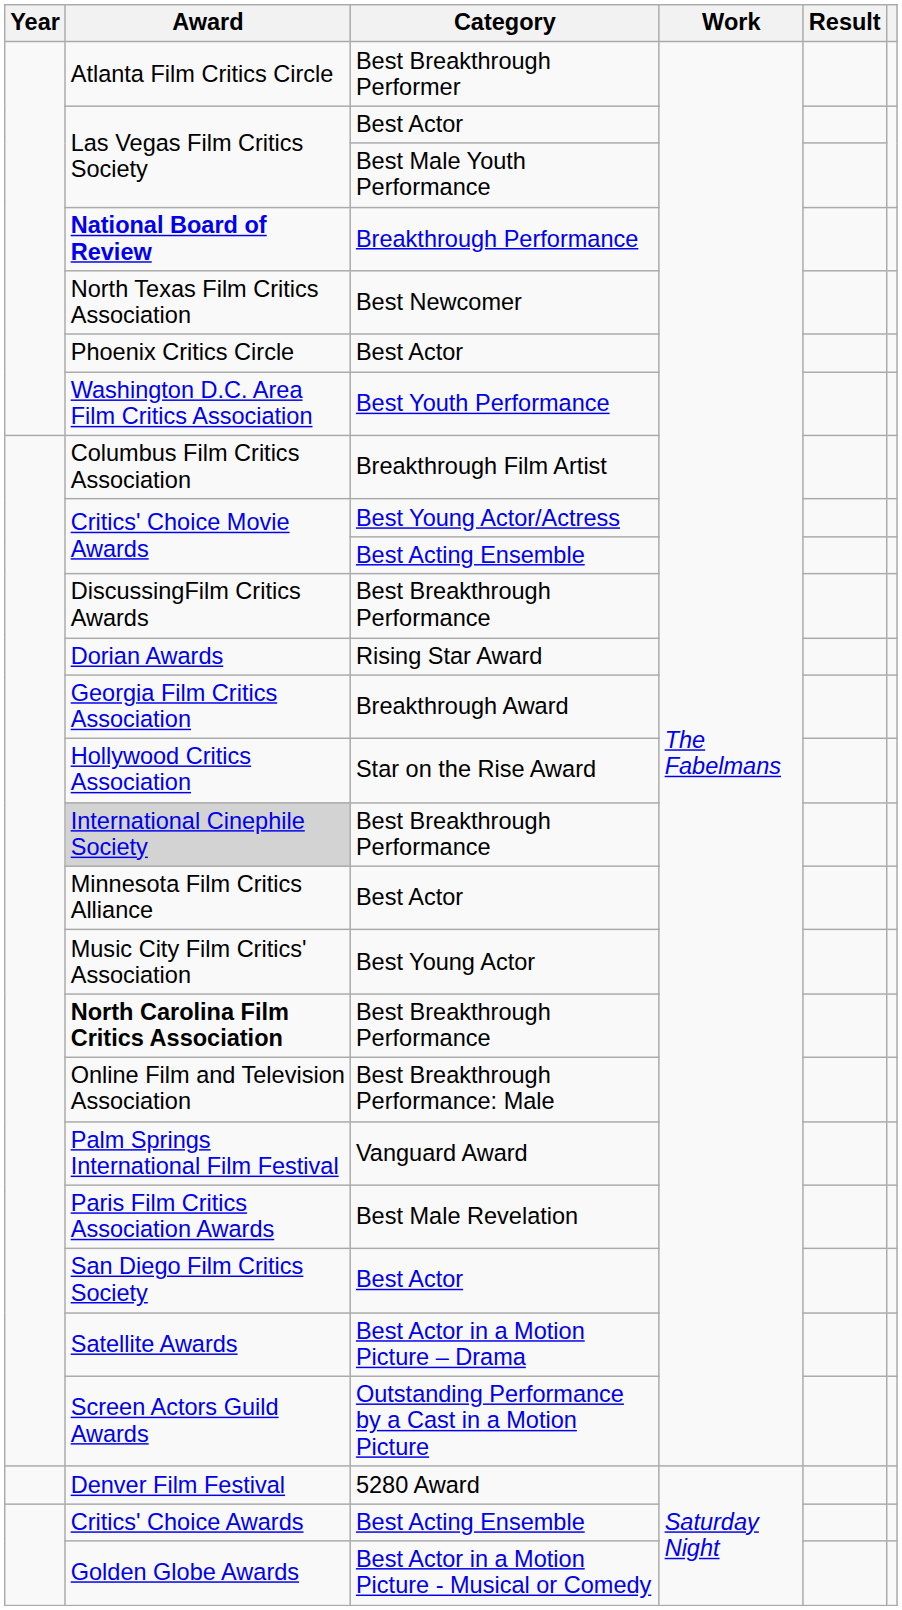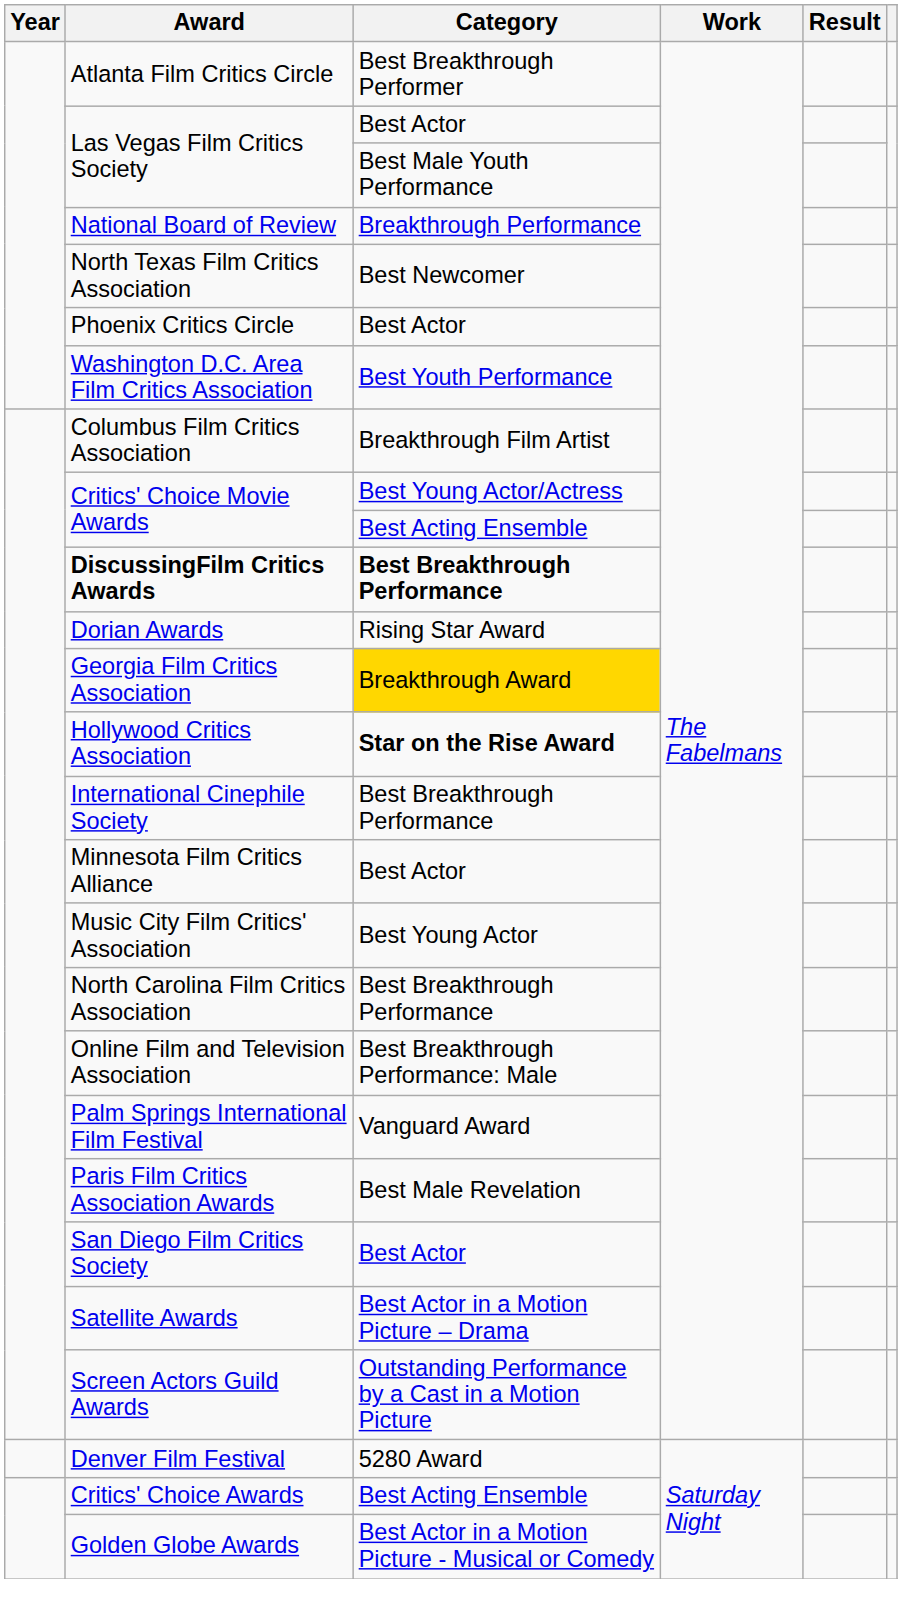(169, 238) bold -> (203, 225) normal
(186, 605) normal -> (197, 578) bold
(453, 605) normal -> (465, 578) bold
(462, 706) no background -> (465, 680) gold background
(476, 770) normal -> (487, 743) bold
(188, 834) lightgrey background -> (188, 807) no background
(180, 1025) bold -> (208, 998) normal
